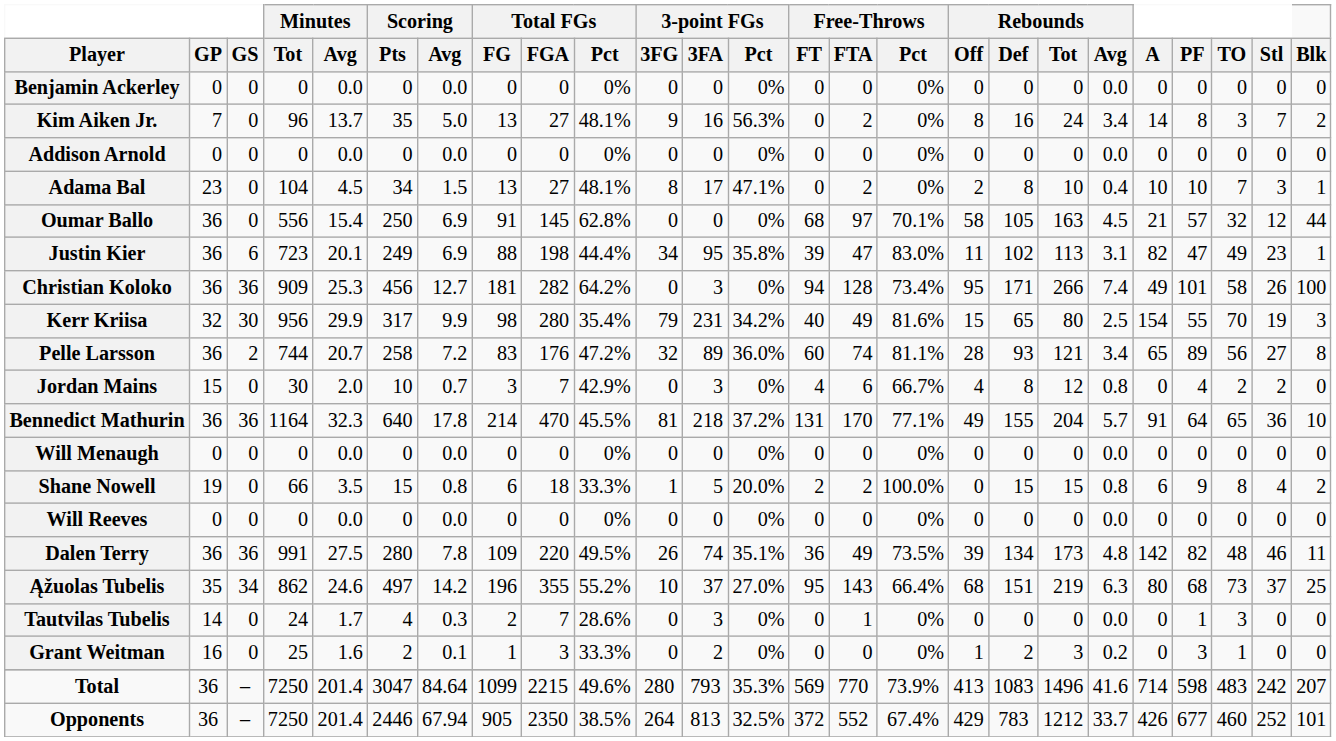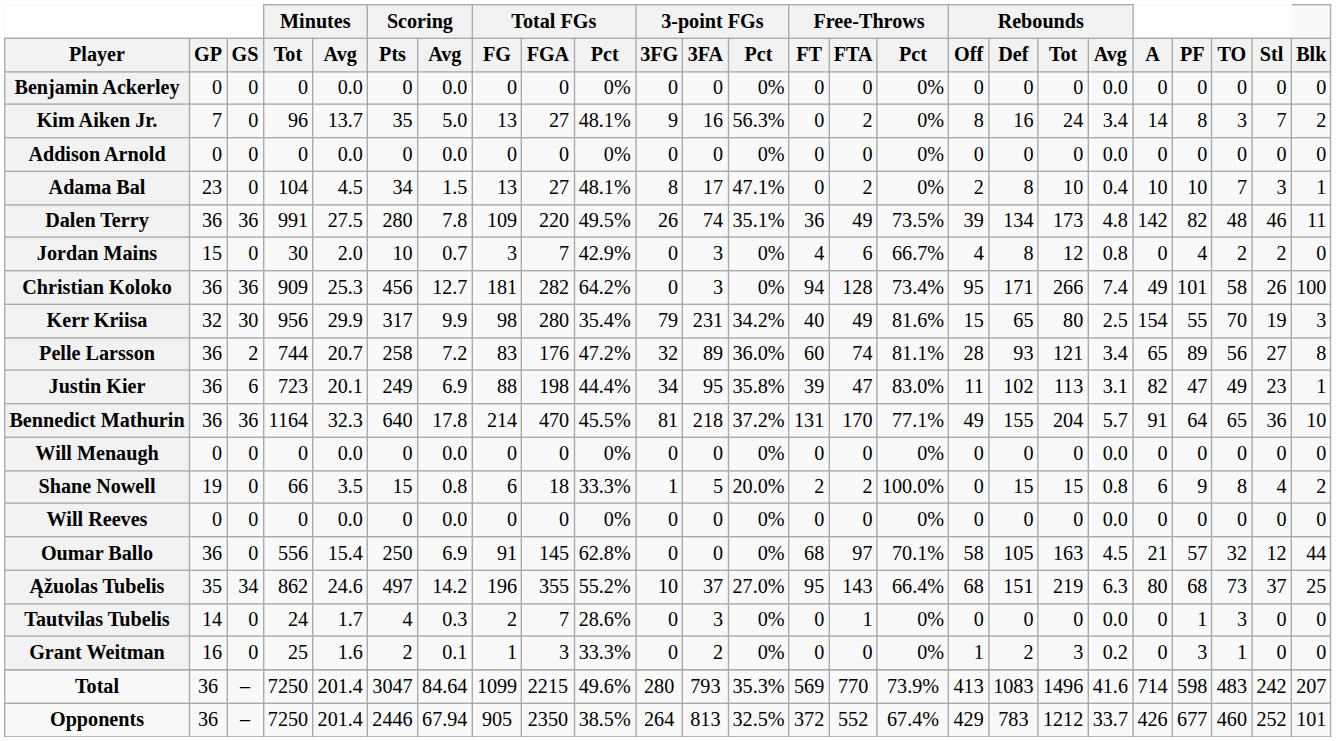rows swapped: (97, 221) <-> (97, 553)
rows swapped: (97, 254) <-> (97, 387)
